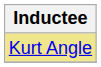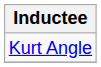(50, 47) khaki background -> (50, 47) no background
